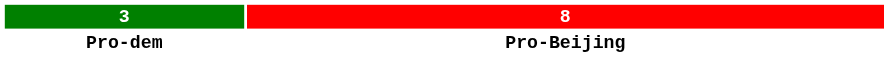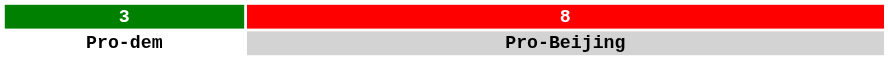(565, 43) no background -> (565, 43) lightgrey background
